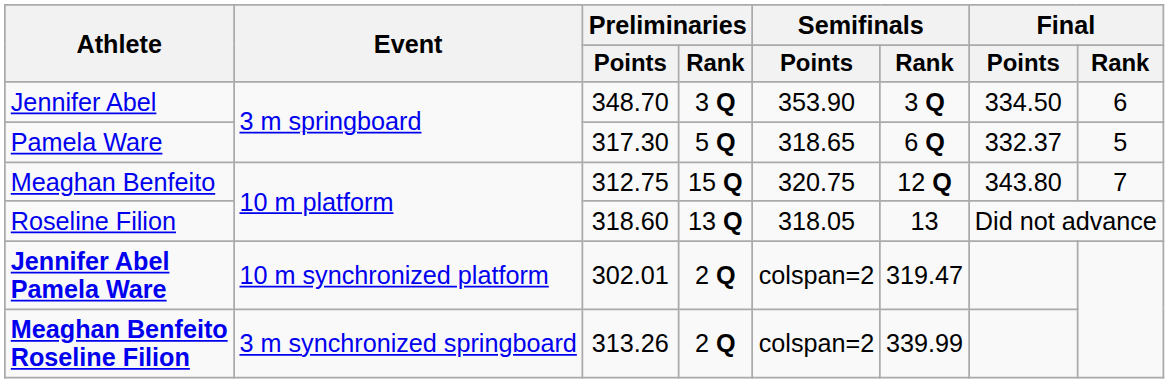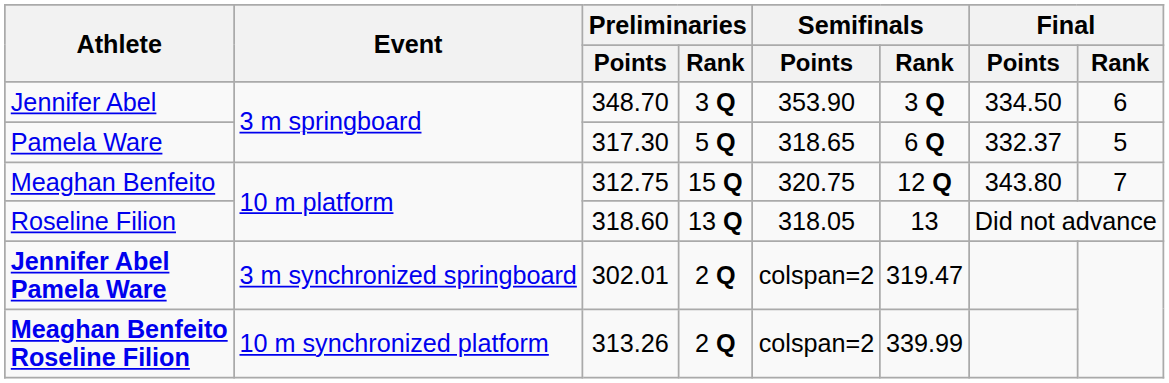(394, 276) 10 m synchronized platform -> (408, 276) 3 m synchronized springboard
(408, 344) 3 m synchronized springboard -> (394, 344) 10 m synchronized platform
